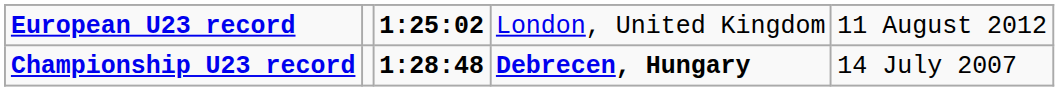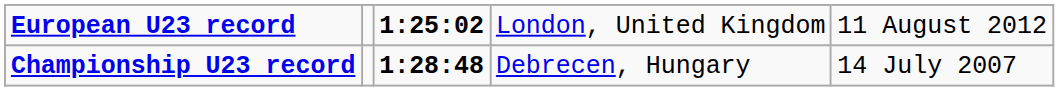(623, 66) bold -> (623, 66) normal
